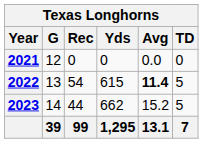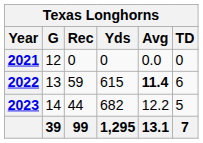(75, 82) 54 -> (75, 82) 59
(180, 82) 5 -> (180, 82) 6
(112, 104) 662 -> (112, 104) 682
(155, 104) 15.2 -> (155, 104) 12.2
